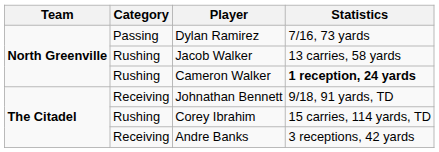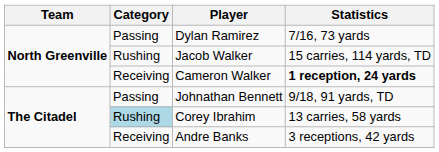(345, 56) 13 carries, 58 yards -> (360, 56) 15 carries, 114 yards, TD
(137, 76) Rushing -> (141, 76) Receiving
(141, 96) Receiving -> (136, 96) Passing
(137, 116) no background -> (137, 116) lightblue background
(360, 116) 15 carries, 114 yards, TD -> (345, 116) 13 carries, 58 yards
